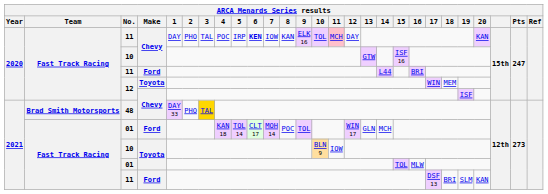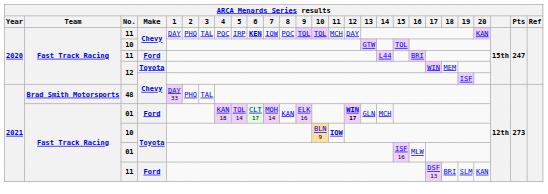(288, 37) KAN -> (288, 33) POC
(304, 37) ELK 16 -> (304, 33) TOL
(336, 37) pink background -> (336, 33) no background
(401, 56) ISF 16 -> (401, 44) TOL
(207, 110) gold background -> (207, 94) no background
(288, 129) POC -> (288, 113) KAN
(304, 129) TOL -> (304, 113) ELK 16
(353, 129) normal -> (353, 113) bold
(336, 148) normal -> (336, 132) bold
(401, 164) TOL -> (401, 152) ISF 16
